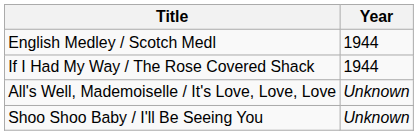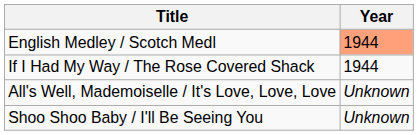(361, 42) no background -> (361, 42) lightsalmon background
